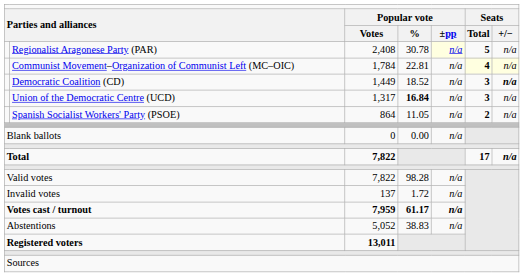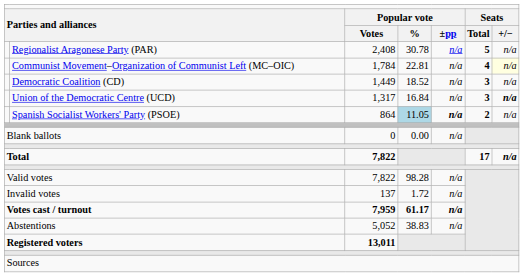(456, 49) lightyellow background -> (456, 49) no background
(487, 66) lightyellow background -> (487, 66) no background
(510, 82) bold -> (510, 82) normal
(417, 98) bold -> (417, 98) normal
(510, 98) normal -> (510, 98) bold
(418, 114) no background -> (418, 114) lightblue background
(456, 114) normal -> (456, 114) bold
